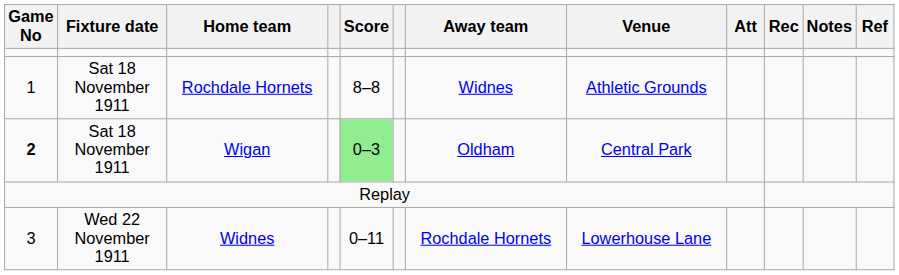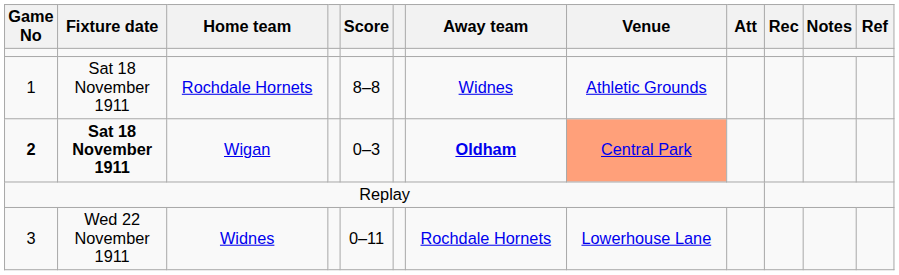(112, 150) normal -> (112, 150) bold
(366, 150) lightgreen background -> (366, 150) no background
(486, 150) normal -> (486, 150) bold
(646, 150) no background -> (646, 150) lightsalmon background
